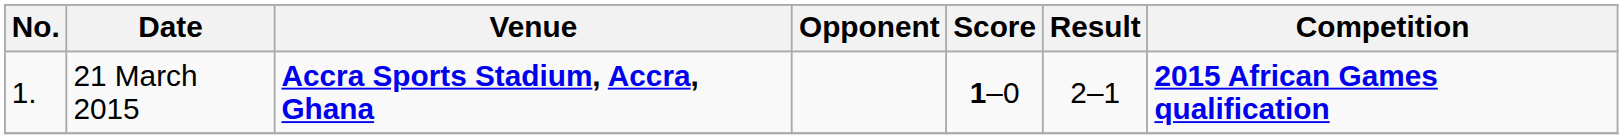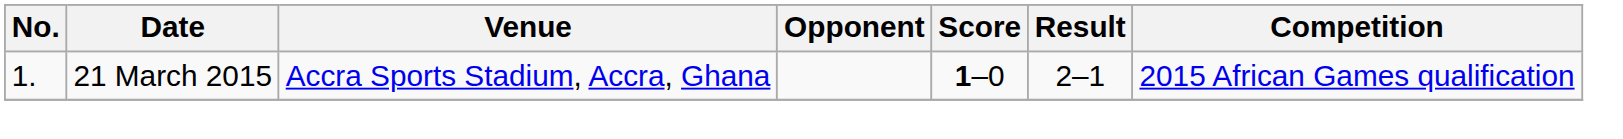(490, 92) bold -> (528, 75) normal
(1296, 92) bold -> (1357, 75) normal
